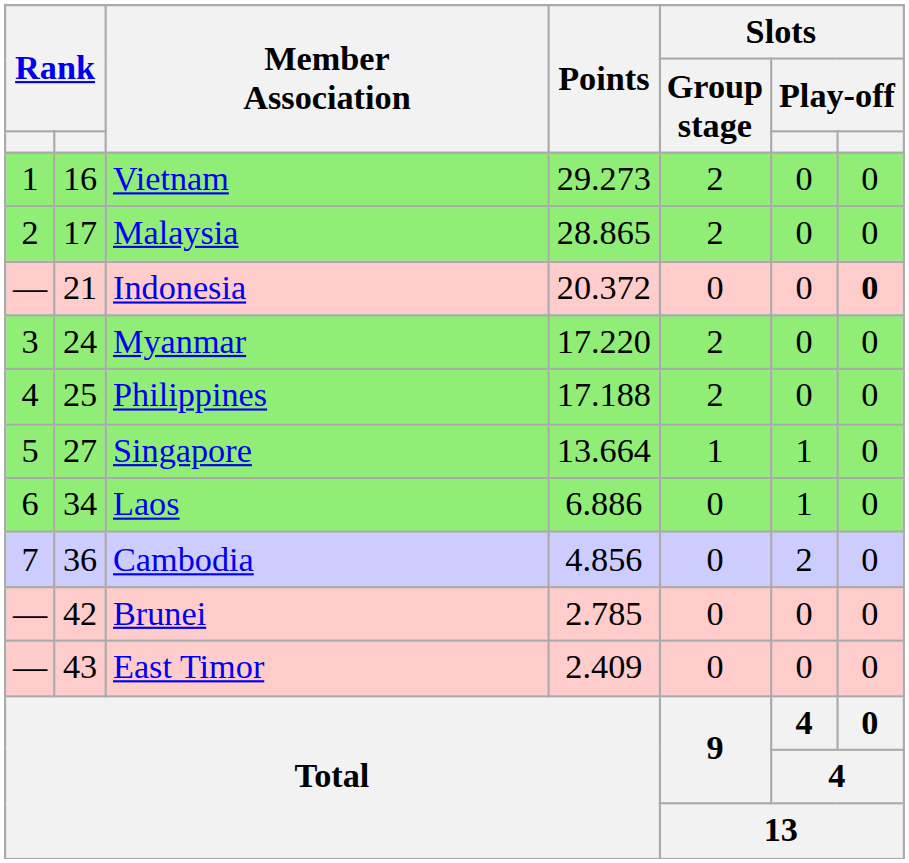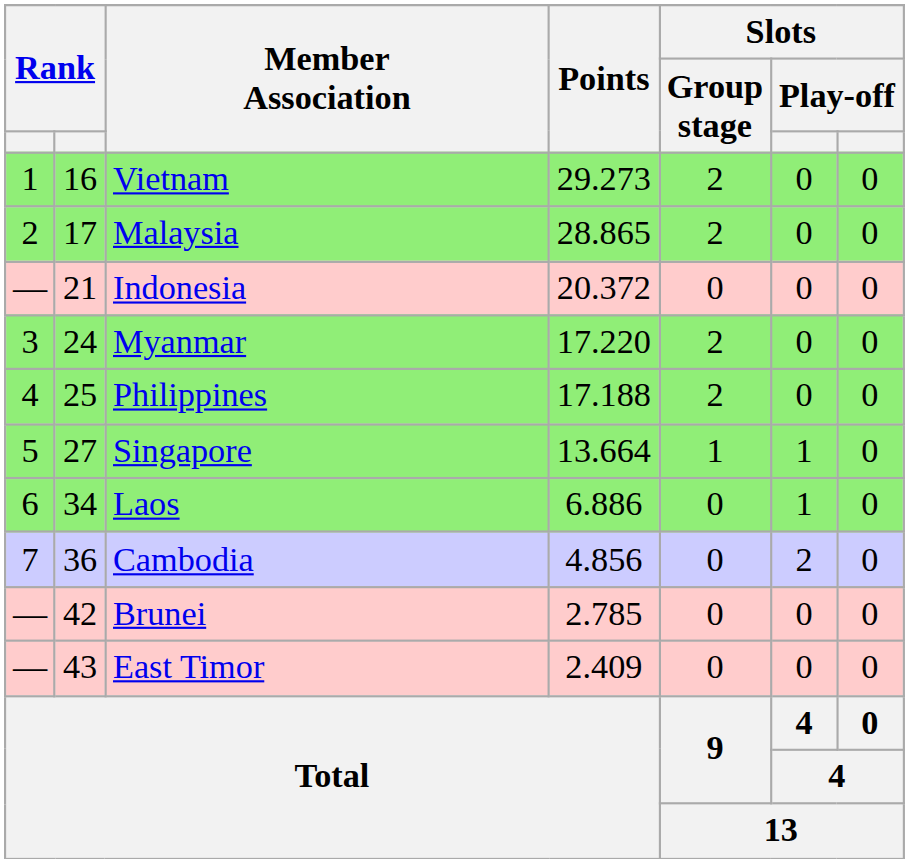(870, 287) bold -> (870, 287) normal
